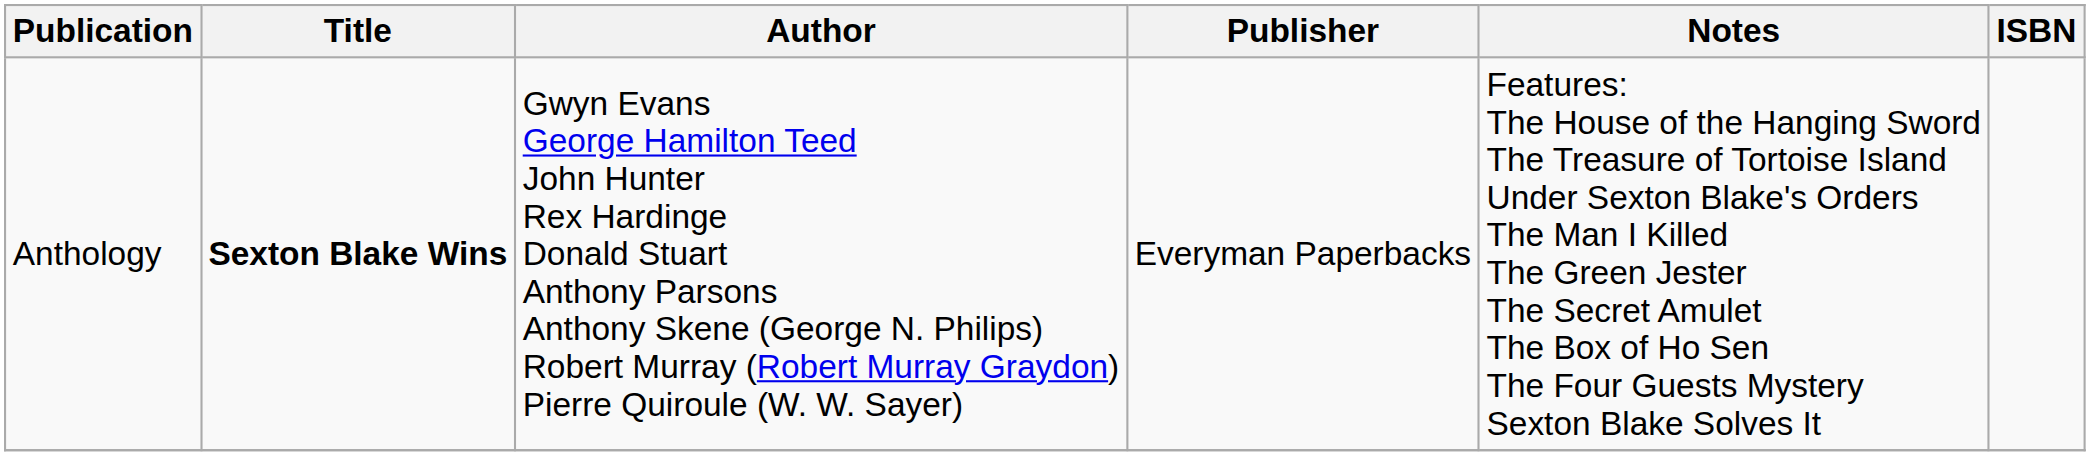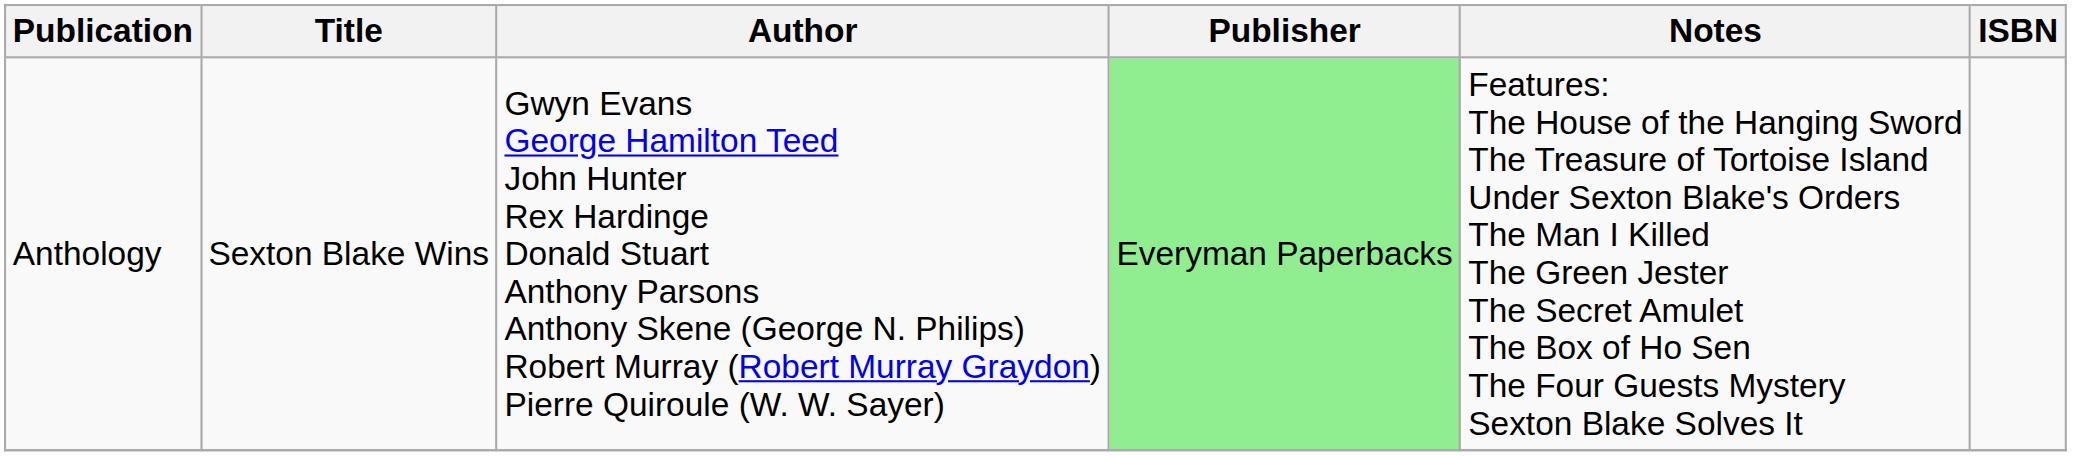(358, 253) bold -> (349, 253) normal
(1303, 253) no background -> (1285, 253) lightgreen background
